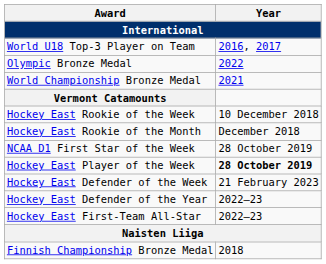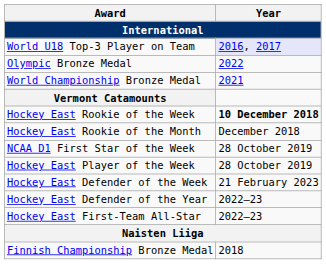(250, 47) no background -> (250, 47) lavender background
(269, 115) normal -> (269, 115) bold
(265, 165) bold -> (265, 165) normal
